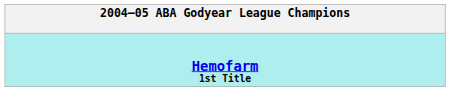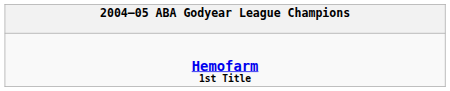(225, 71) paleturquoise background -> (225, 71) no background
